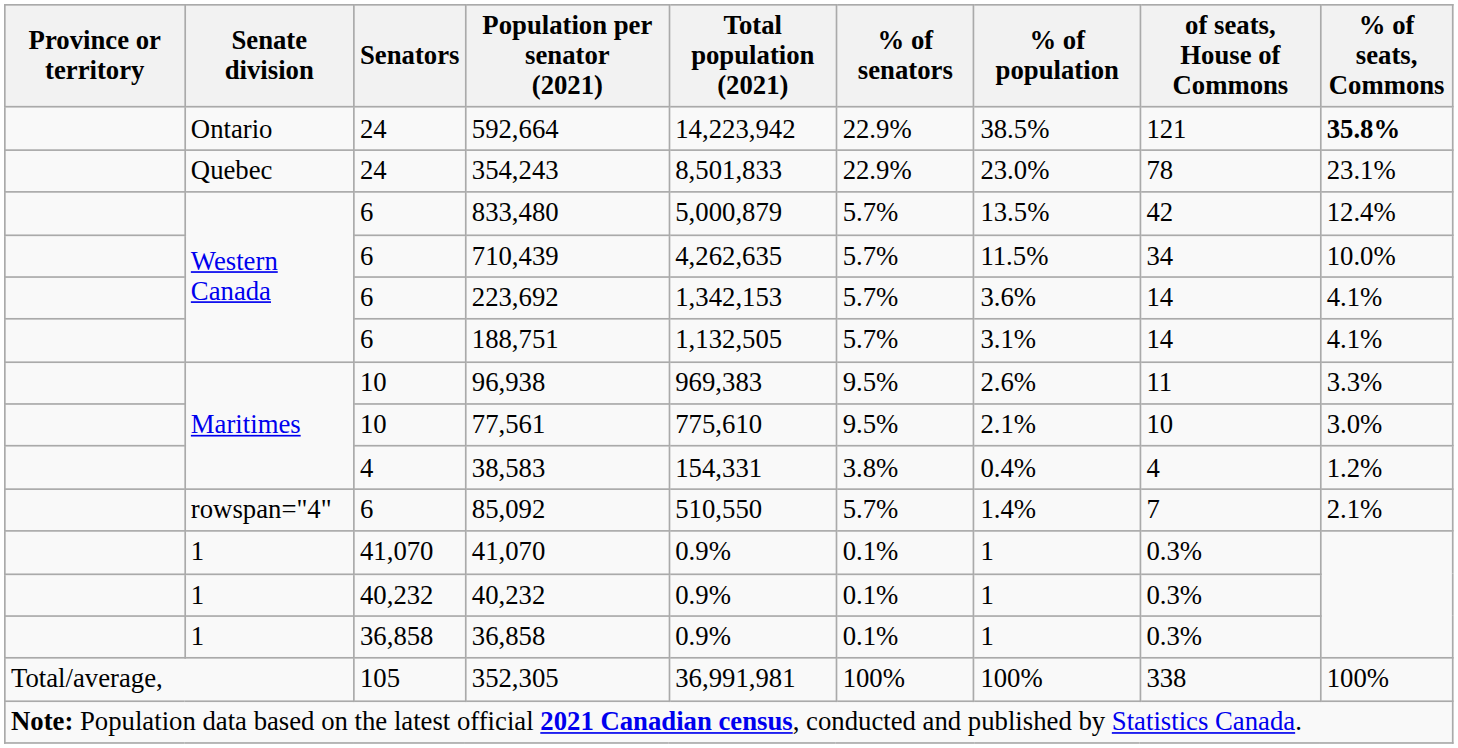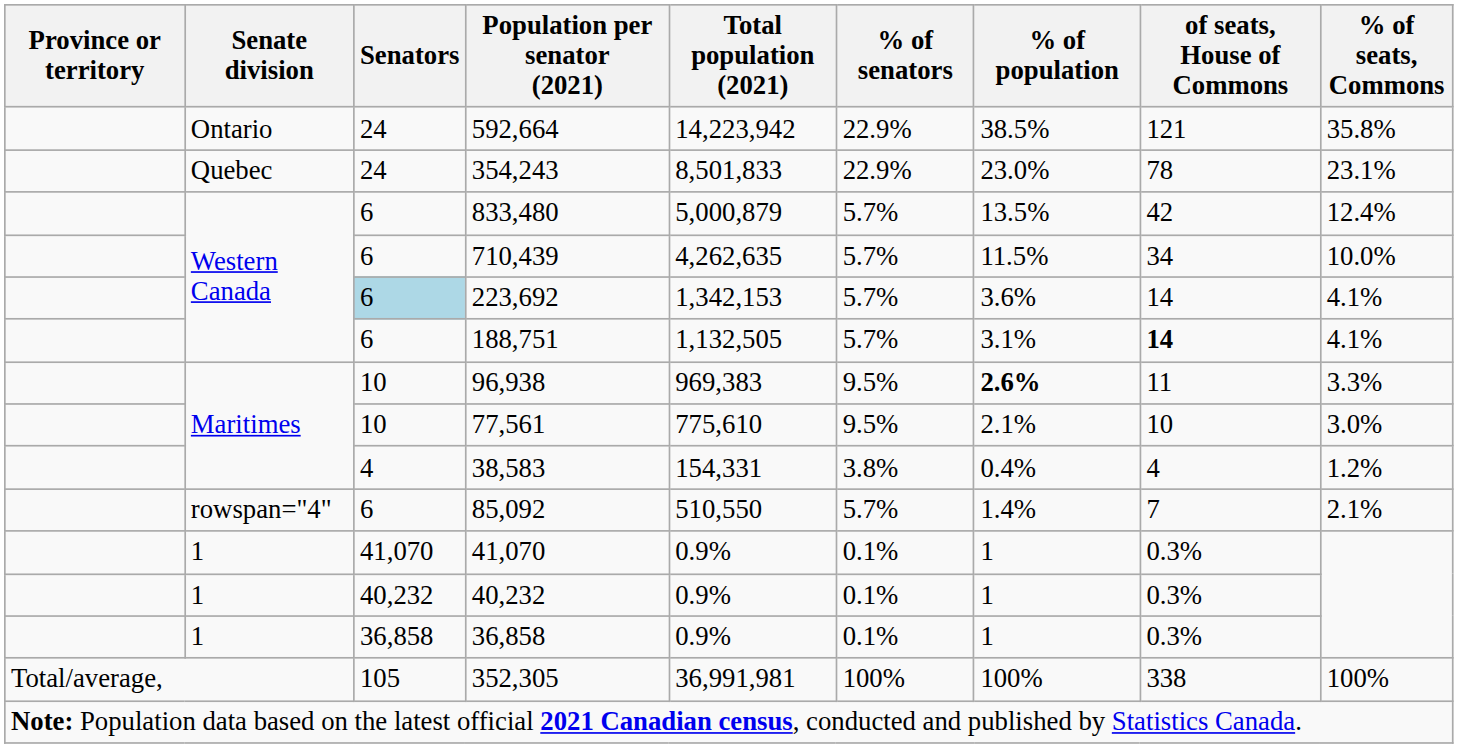(1363, 128) bold -> (1361, 128) normal
(367, 297) no background -> (367, 297) lightblue background
(1160, 340) normal -> (1160, 340) bold
(1008, 382) normal -> (1010, 382) bold
